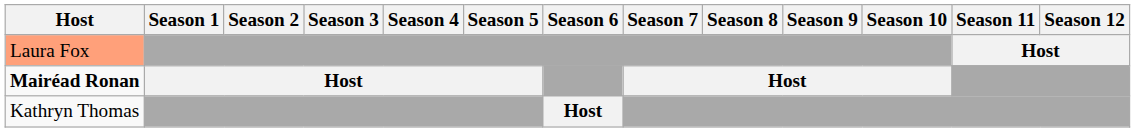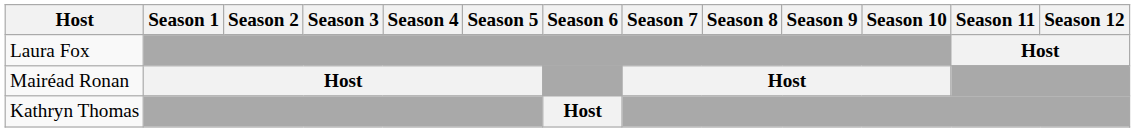(50, 50) lightsalmon background -> (50, 50) no background
(75, 80) bold -> (70, 80) normal
